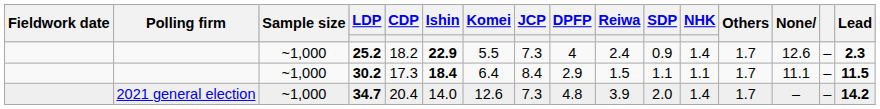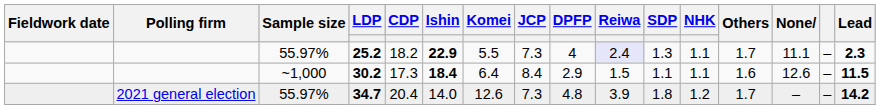(304, 52) ~1,000 -> (304, 52) 55.97%
(619, 52) no background -> (619, 52) lavender background
(662, 52) 0.9 -> (662, 52) 1.3
(700, 52) 1.4 -> (700, 52) 1.1
(796, 52) 12.6 -> (796, 52) 11.1
(746, 73) 1.7 -> (746, 73) 1.6
(796, 73) 11.1 -> (796, 73) 12.6
(304, 94) ~1,000 -> (304, 94) 55.97%
(662, 94) 2.0 -> (662, 94) 1.8
(700, 94) 1.4 -> (700, 94) 1.2
